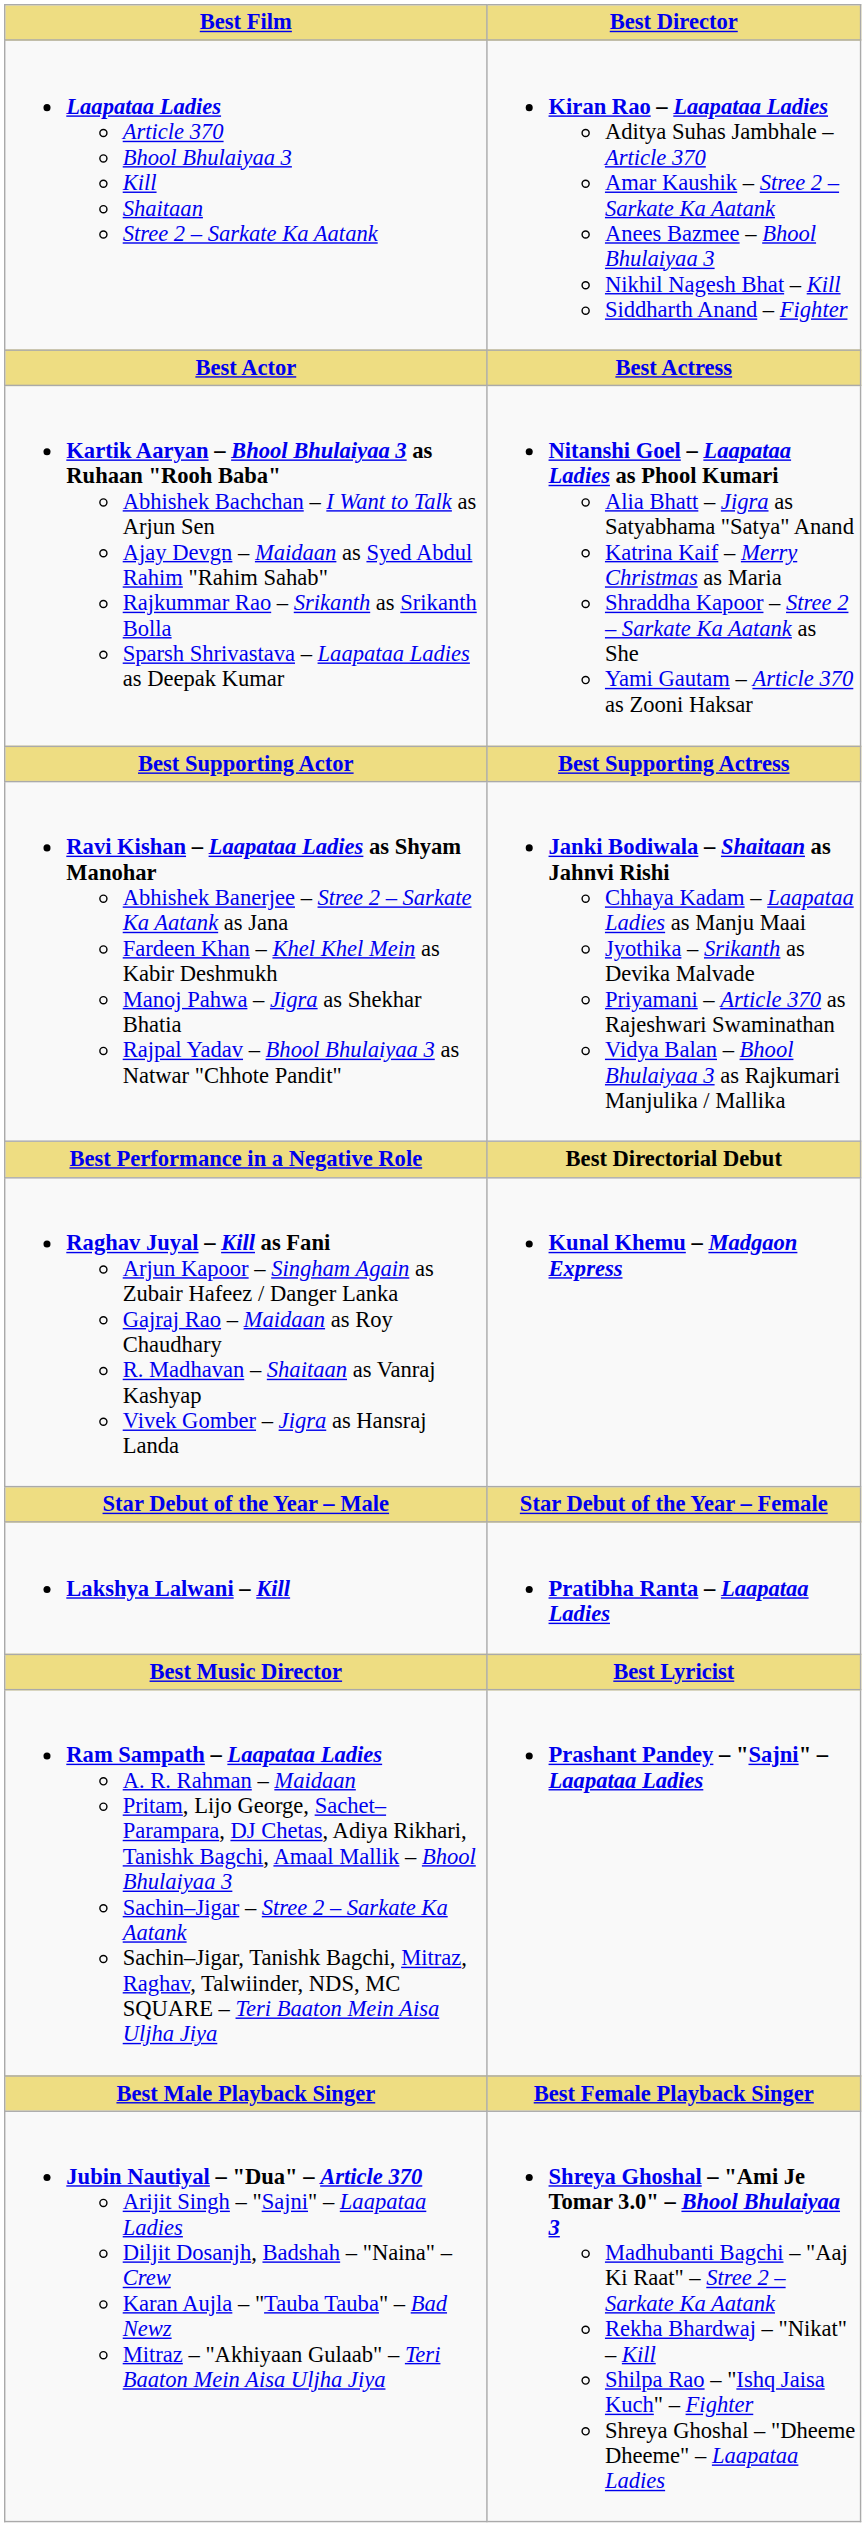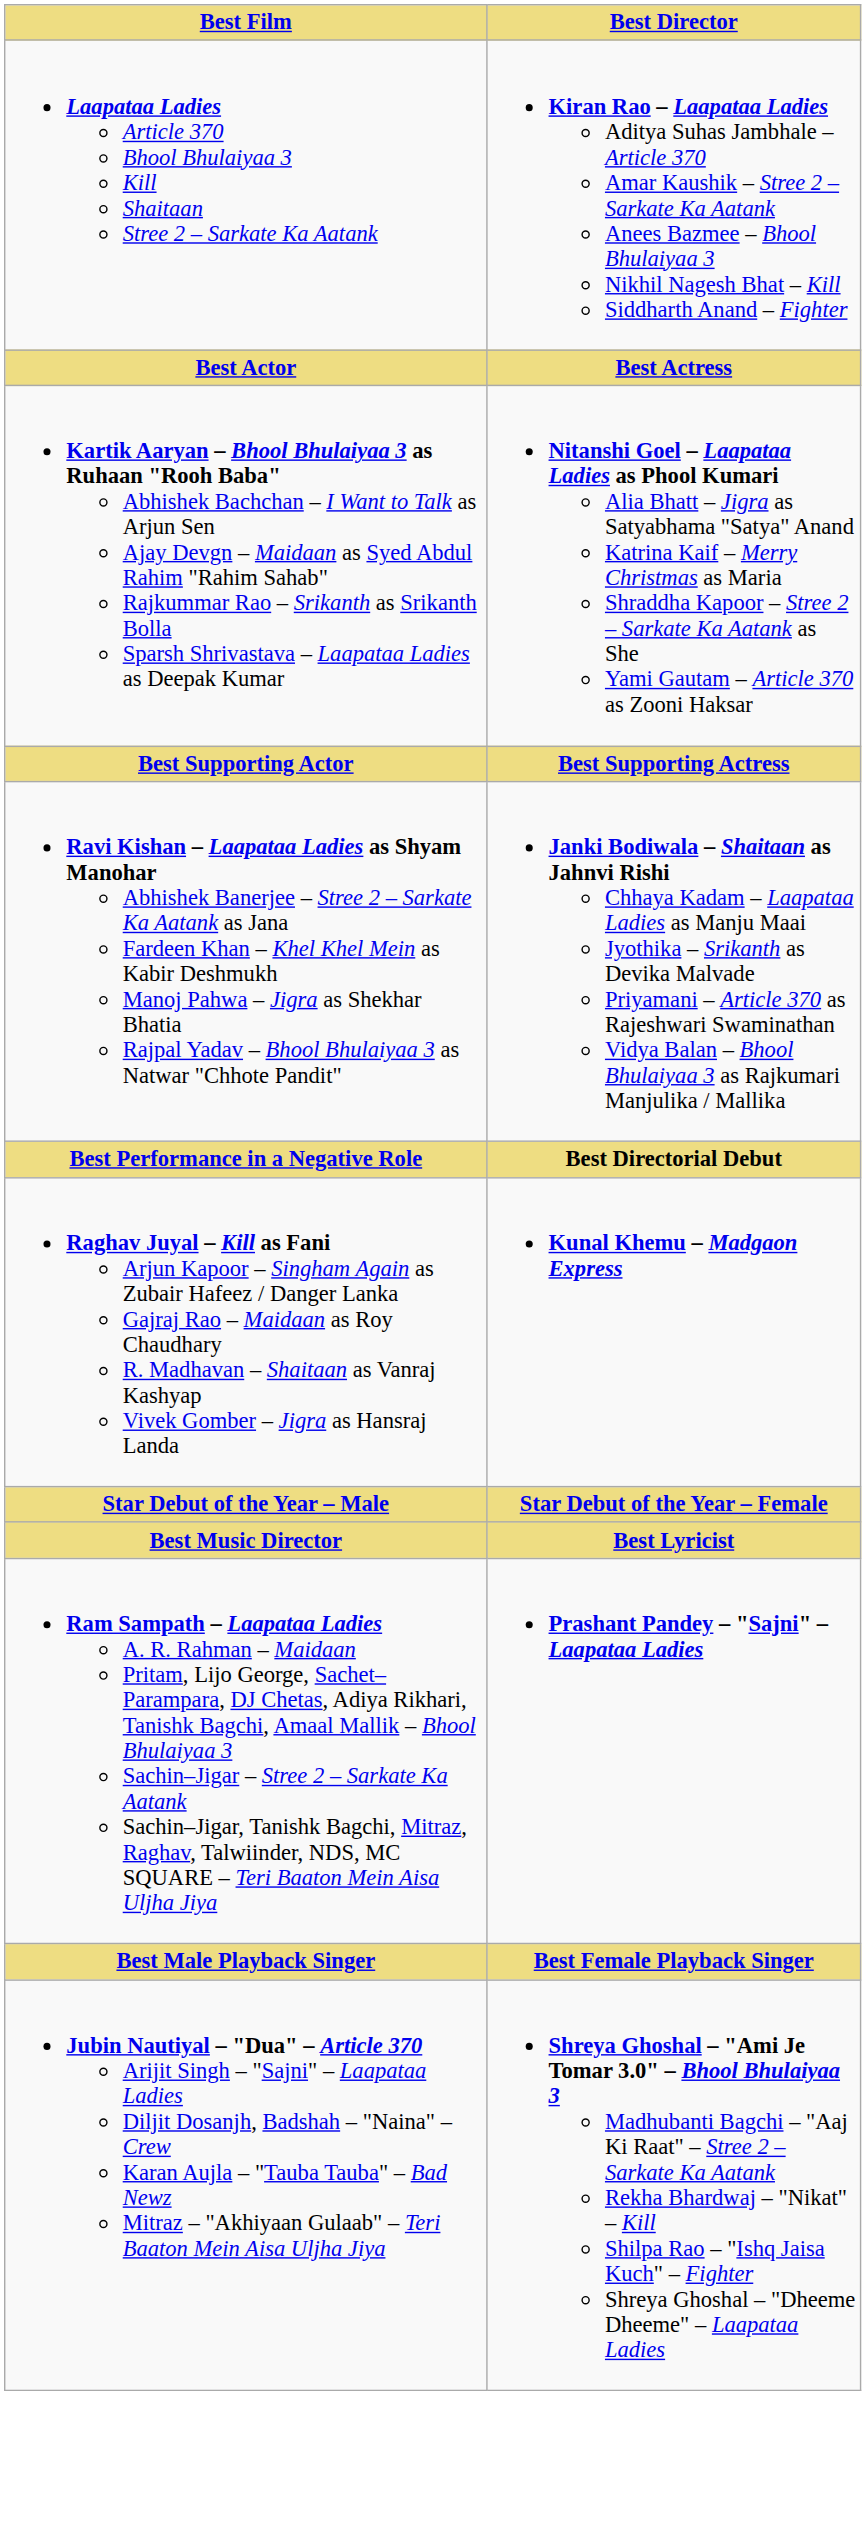- row: (246, 1588)
